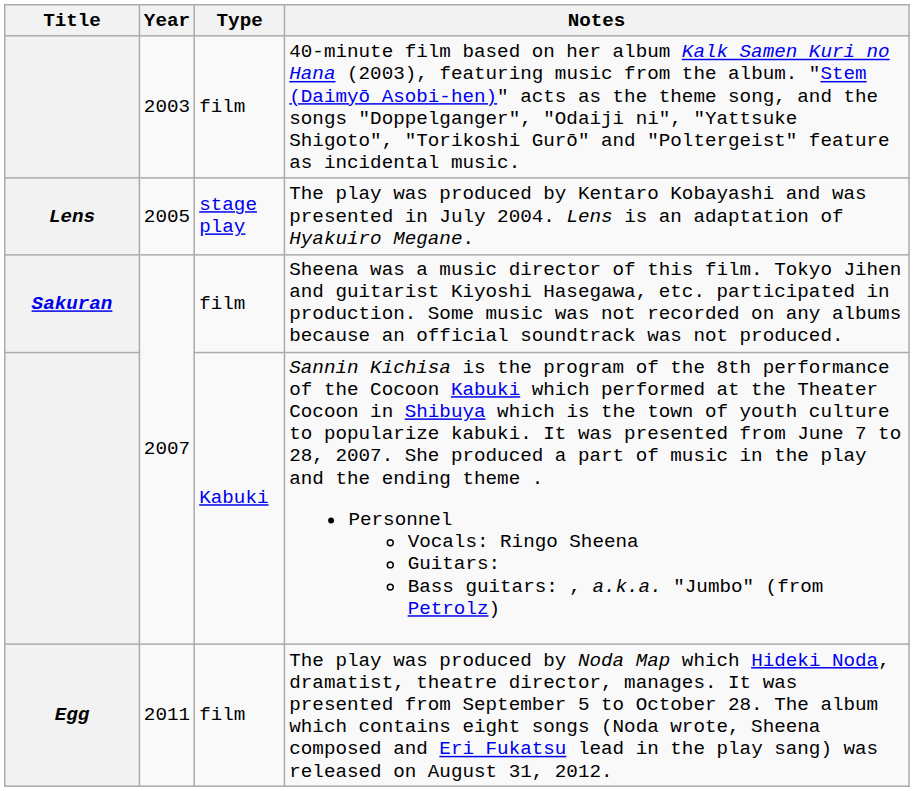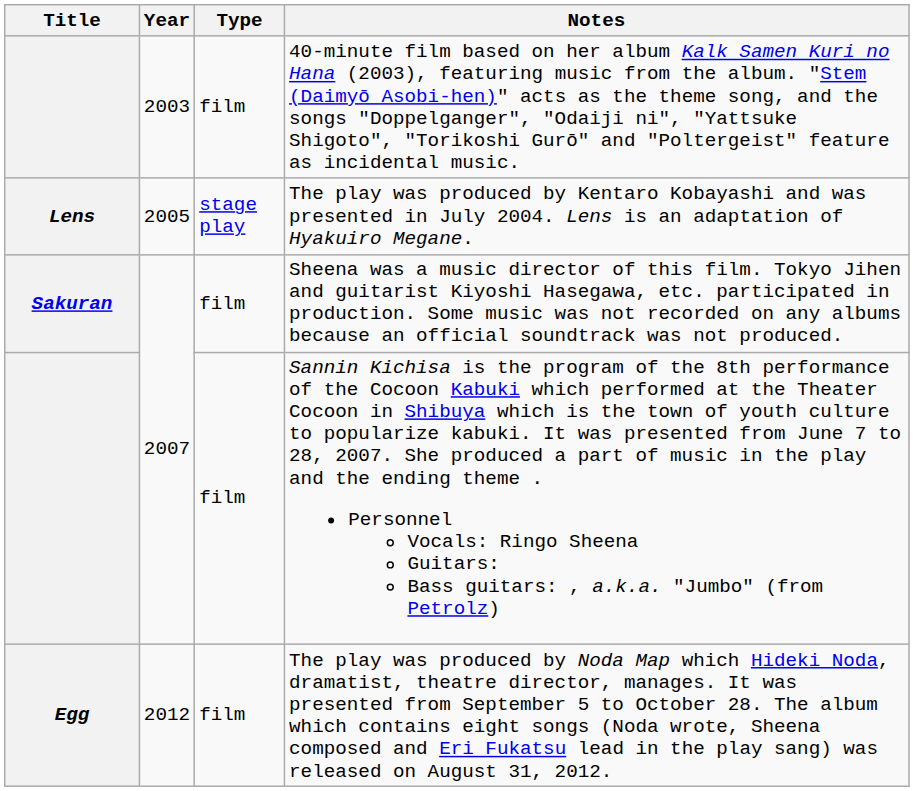(234, 498) Kabuki -> (222, 498) film
(167, 715) 2011 -> (167, 715) 2012
